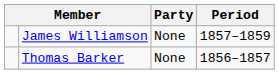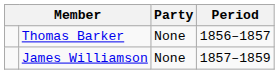rows swapped: (73, 58) <-> (85, 37)
